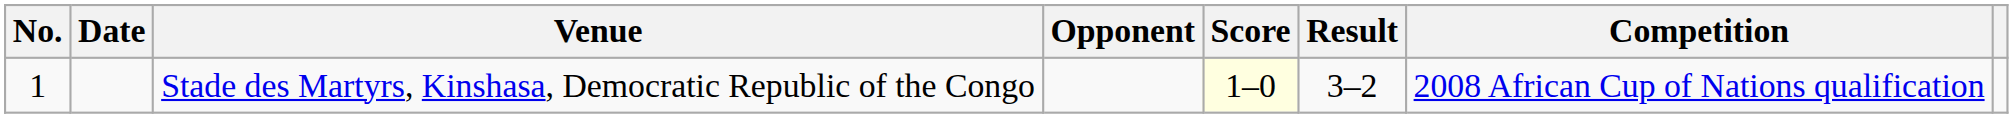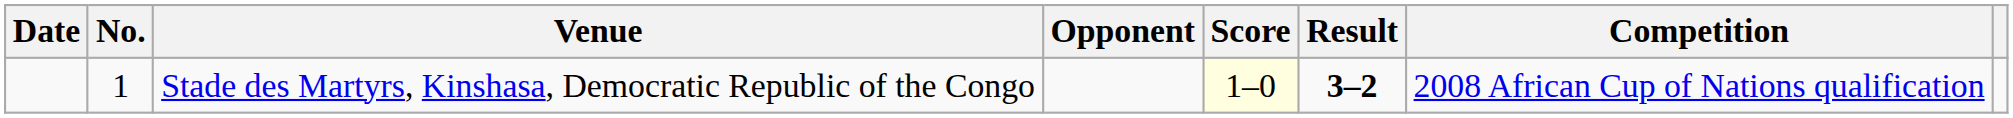columns swapped: (38, 31) <-> (112, 31)
(1352, 84) normal -> (1352, 84) bold
